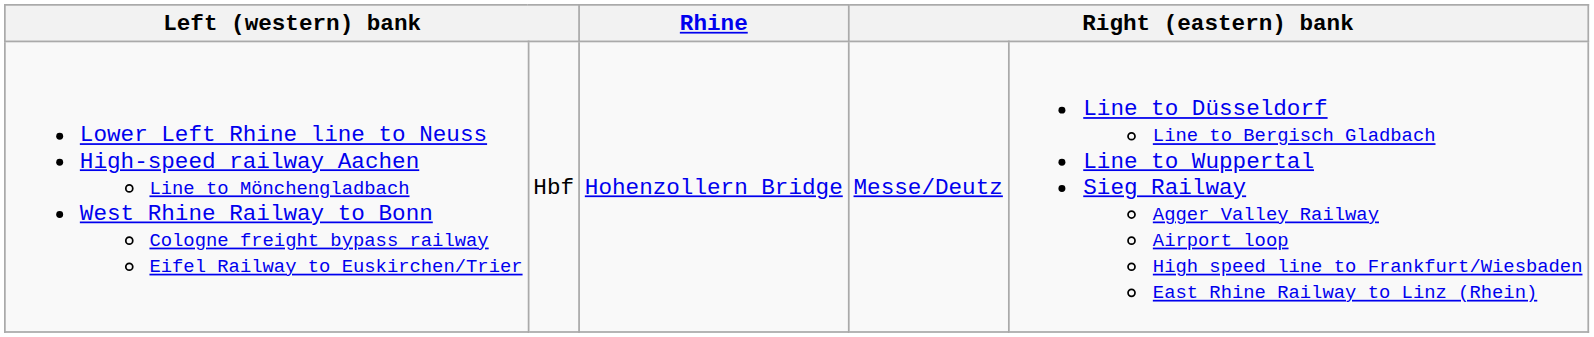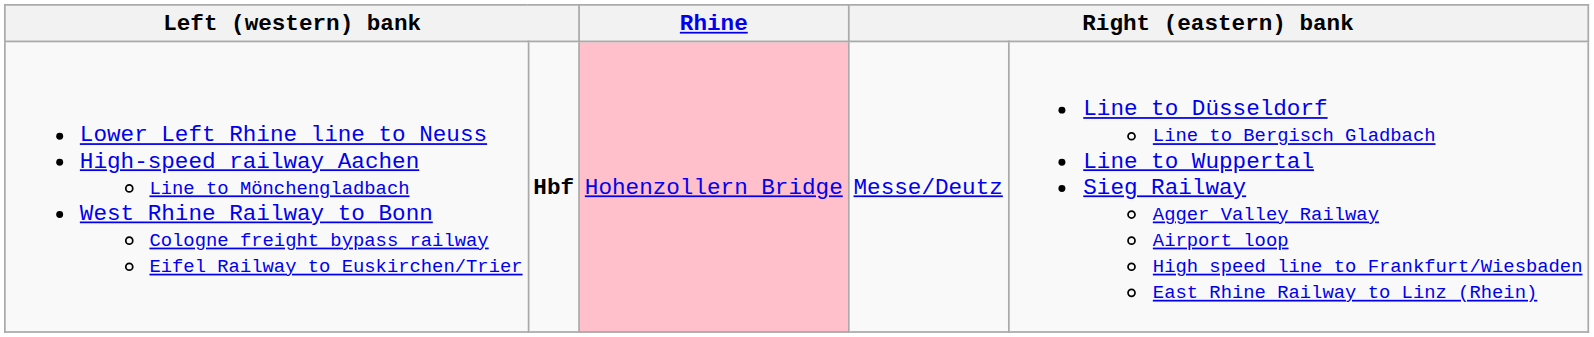(554, 187) normal -> (554, 187) bold
(714, 187) no background -> (714, 187) pink background
